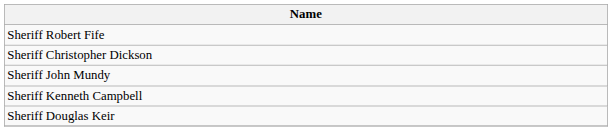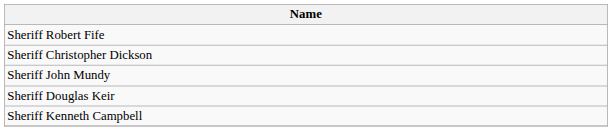(75, 95) Sheriff Kenneth Campbell -> (61, 95) Sheriff Douglas Keir
(61, 116) Sheriff Douglas Keir -> (75, 116) Sheriff Kenneth Campbell
